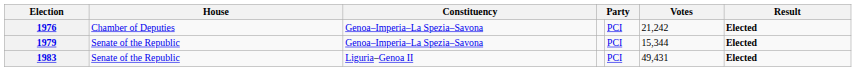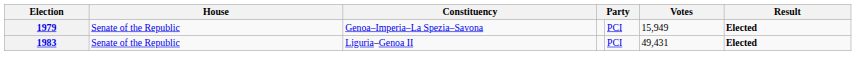- row: (47, 27)
(655, 43) 15,344 -> (655, 27) 15,949
